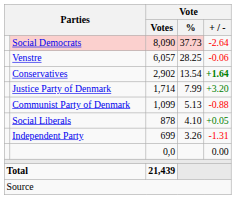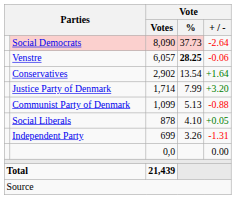(191, 58) normal -> (191, 58) bold
(217, 74) bold -> (217, 74) normal
